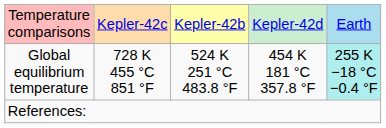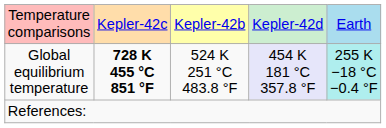(132, 71) normal -> (132, 71) bold
(288, 71) no background -> (288, 71) lavender background
